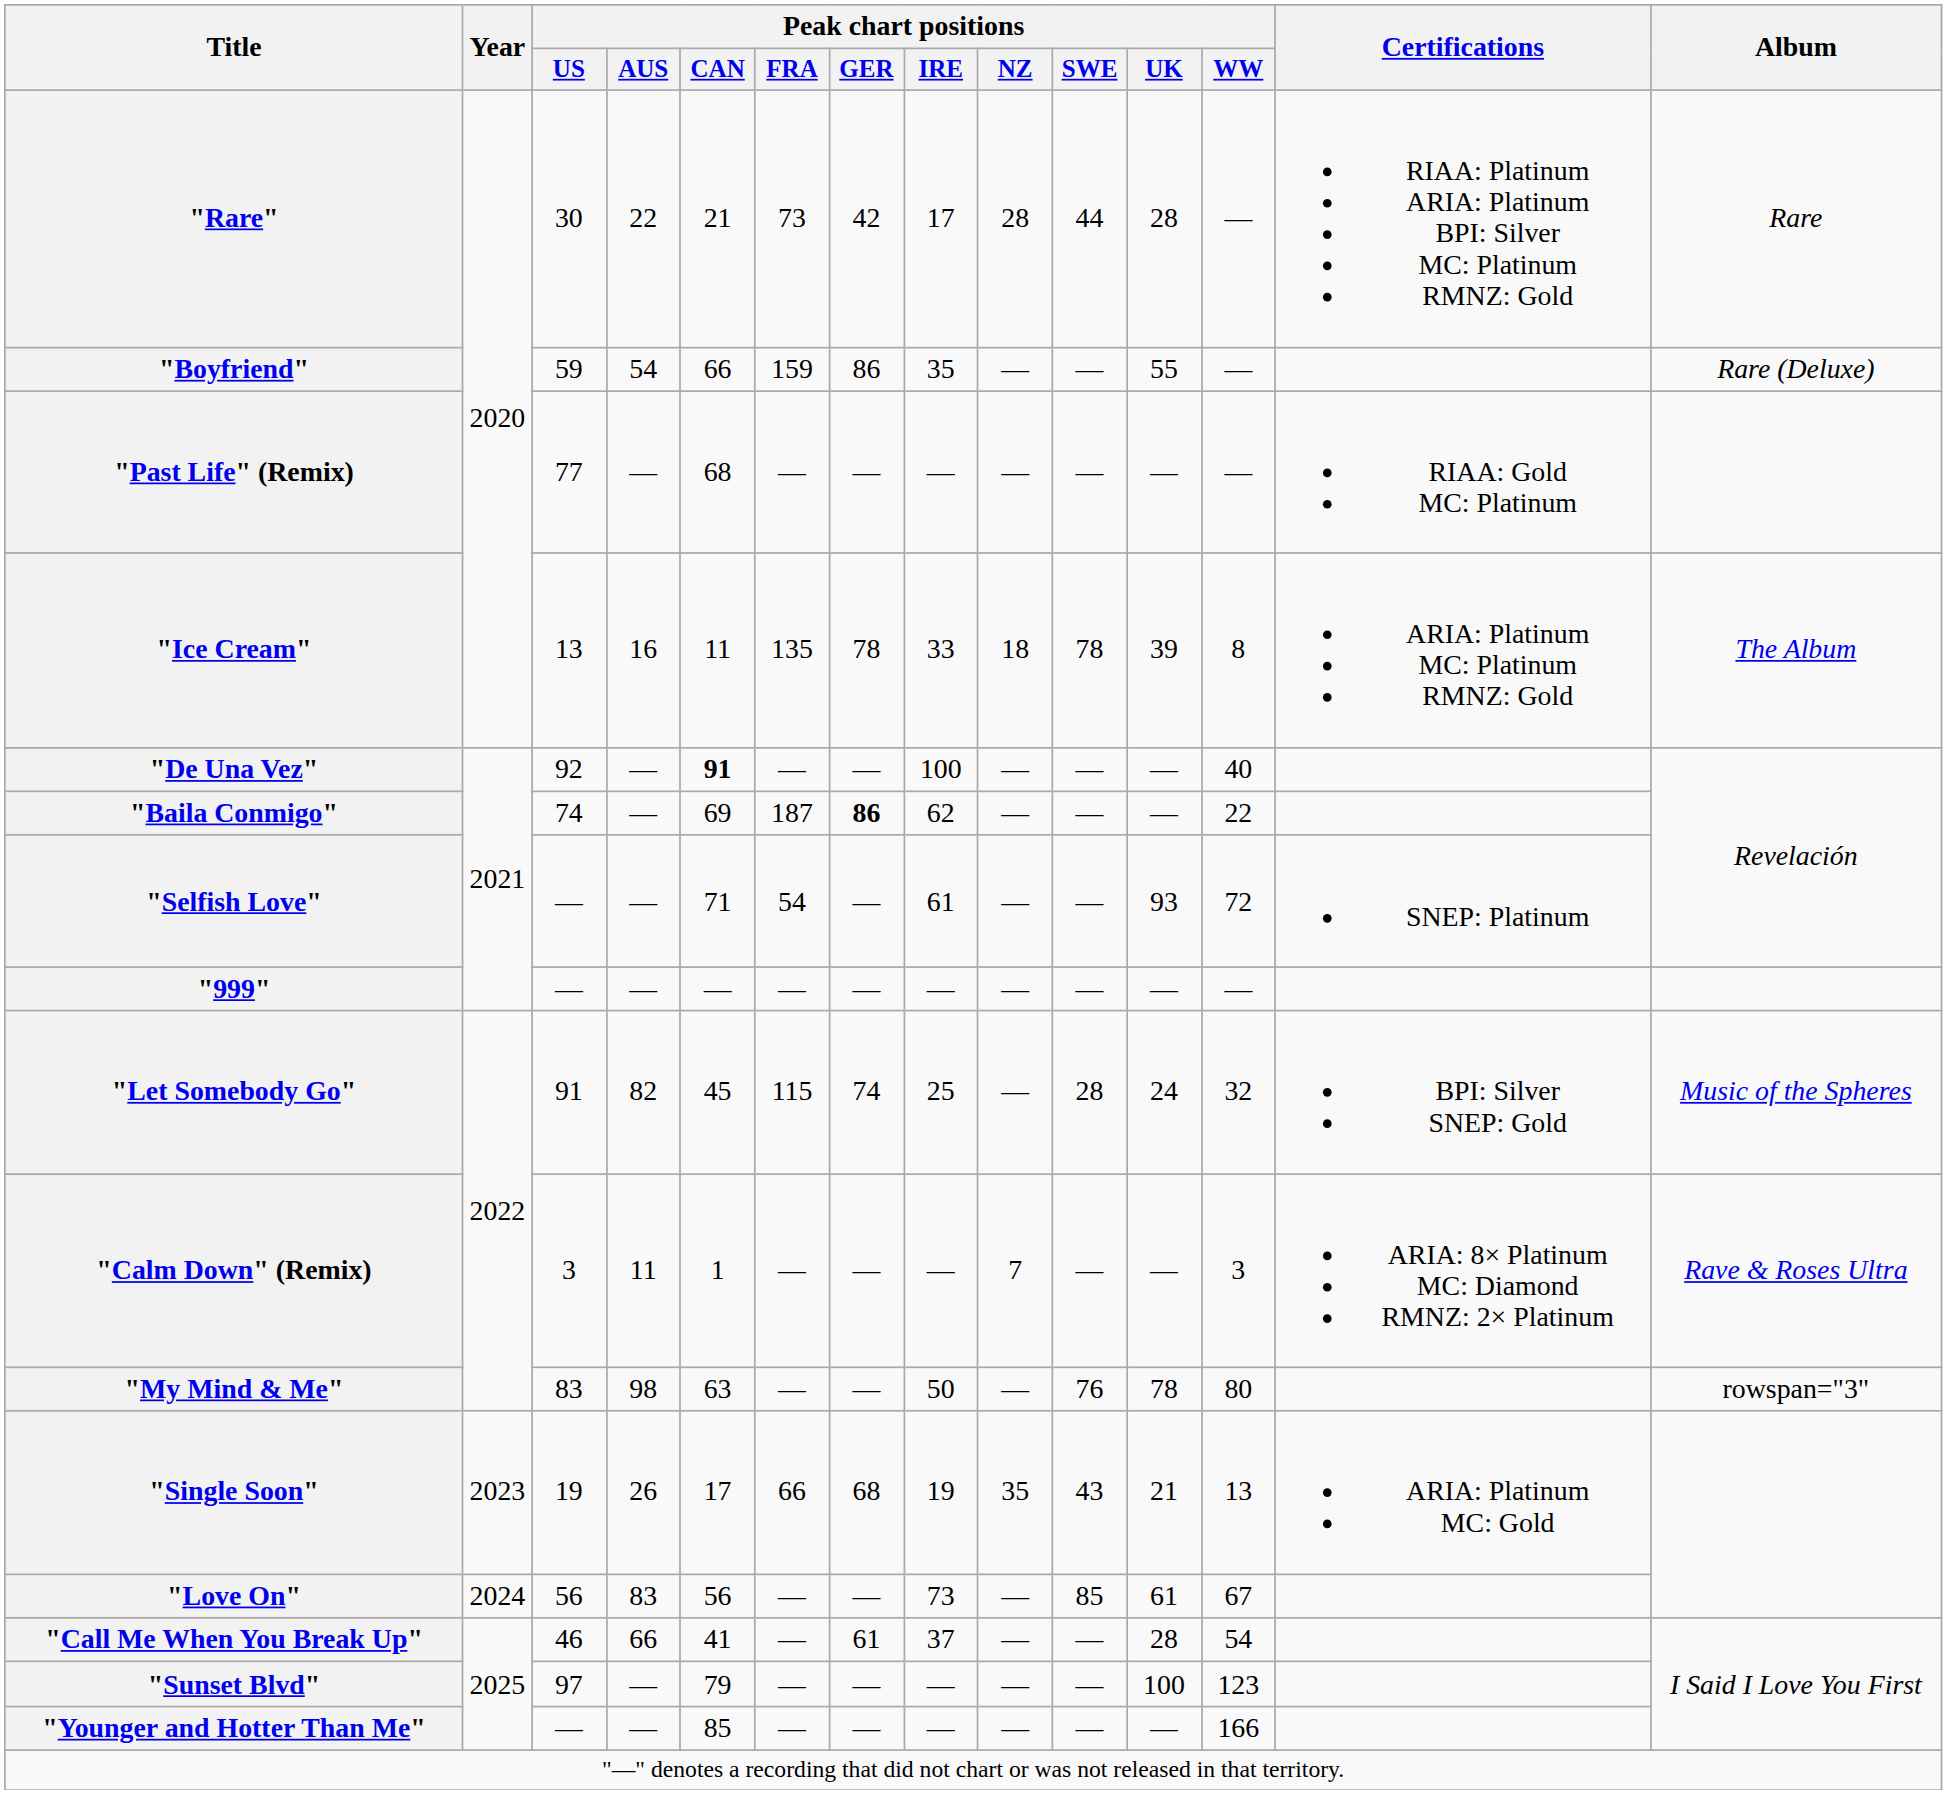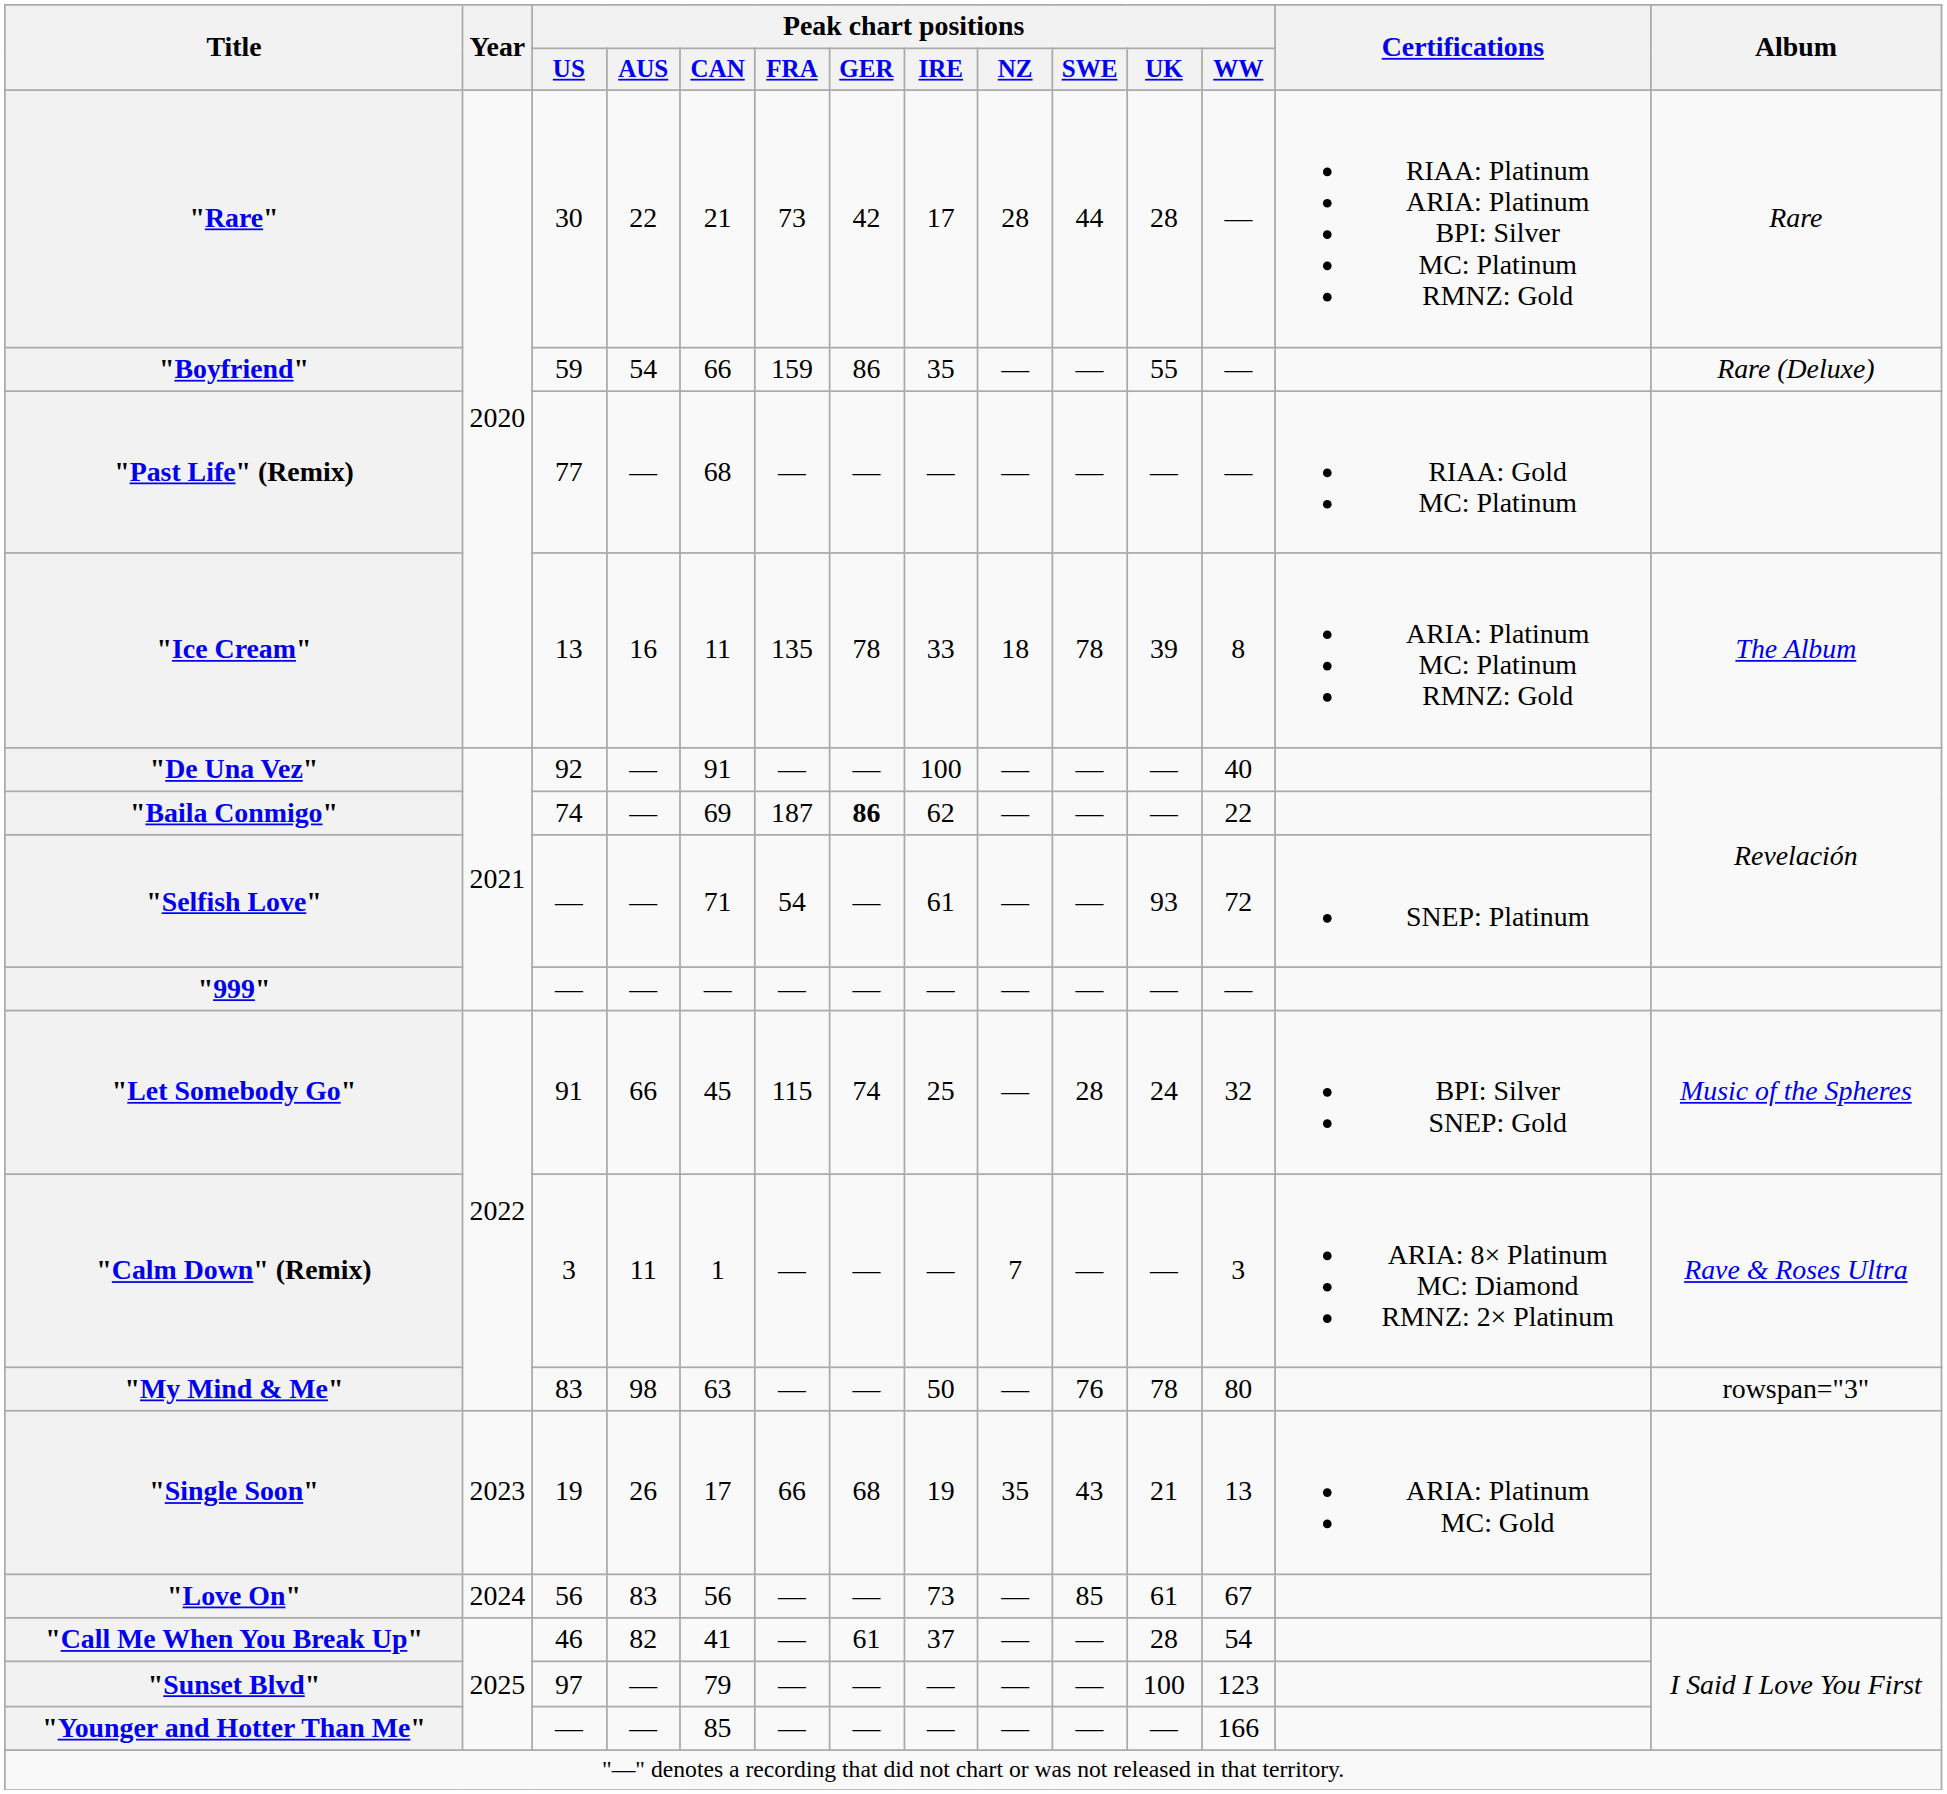(718, 768) bold -> (718, 768) normal
(643, 1091) 82 -> (643, 1091) 66
(643, 1639) 66 -> (643, 1639) 82
